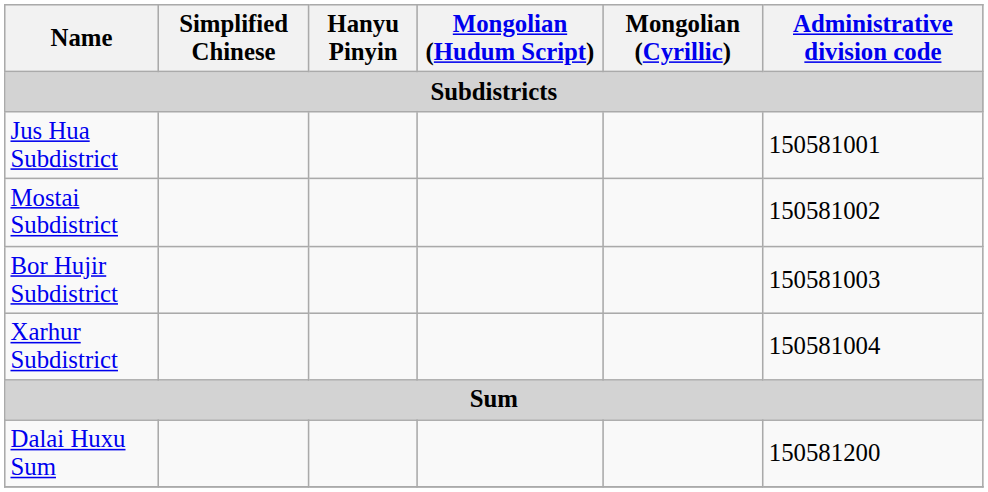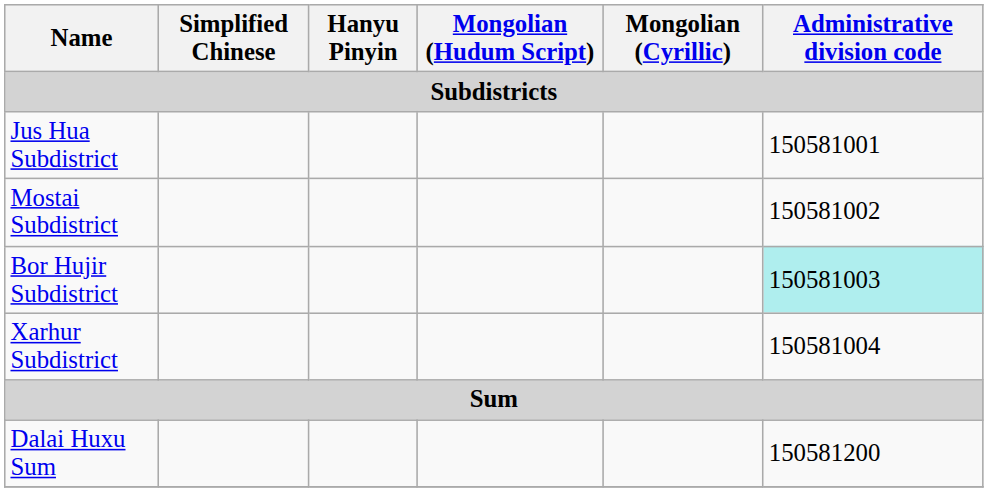(825, 279) no background -> (825, 279) paleturquoise background
